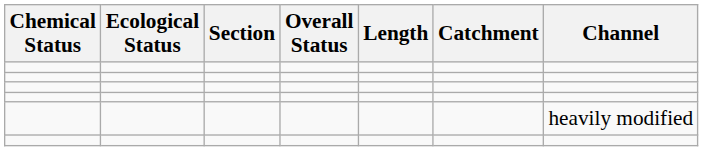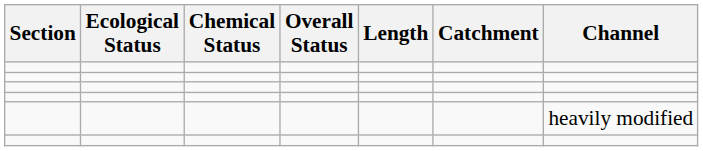columns swapped: (242, 33) <-> (53, 33)
